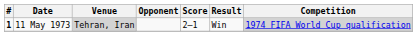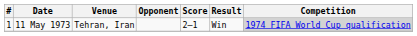(9, 25) bold -> (9, 25) normal
(104, 25) lightgrey background -> (104, 25) no background
